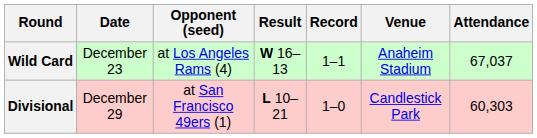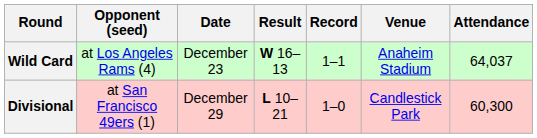columns swapped: (115, 23) <-> (203, 23)
(491, 61) 67,037 -> (491, 61) 64,037
(491, 106) 60,303 -> (491, 106) 60,300
